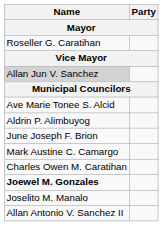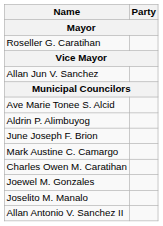(52, 74) lightgrey background -> (52, 74) no background
(53, 182) bold -> (50, 182) normal
